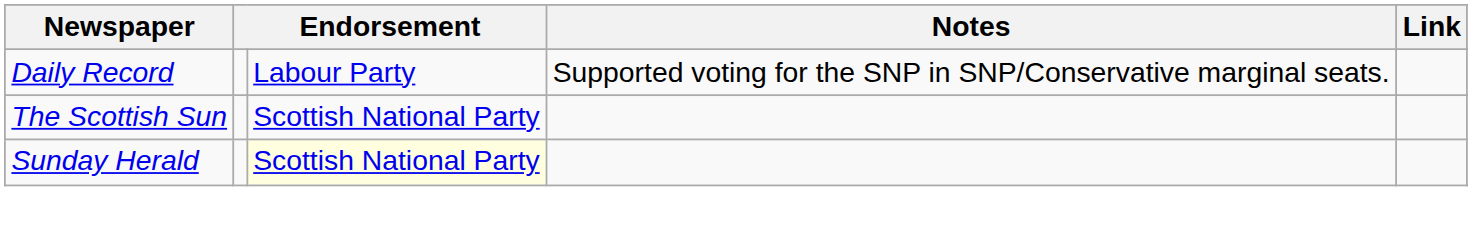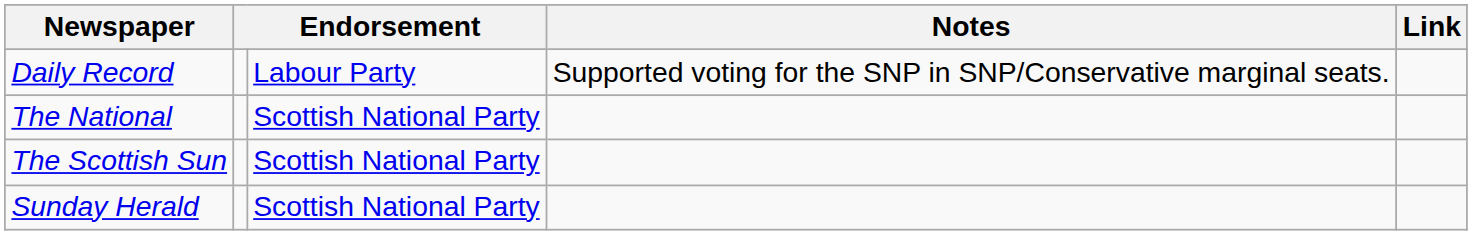+ row: (92, 116)
(396, 161) lightyellow background -> (396, 206) no background
